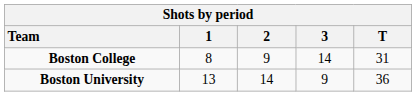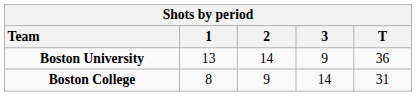rows swapped: (92, 79) <-> (92, 58)
